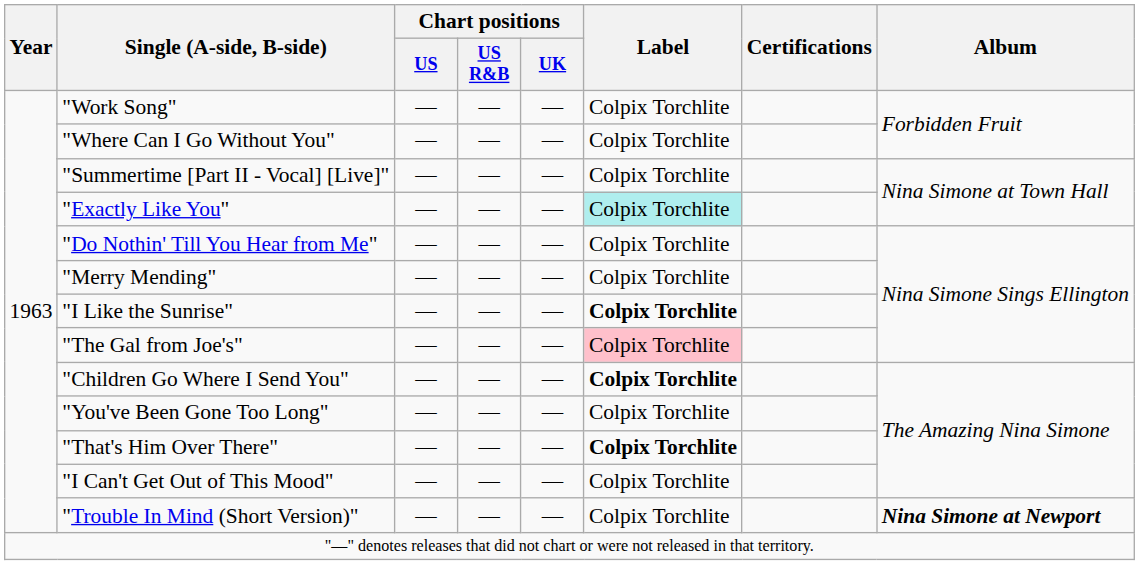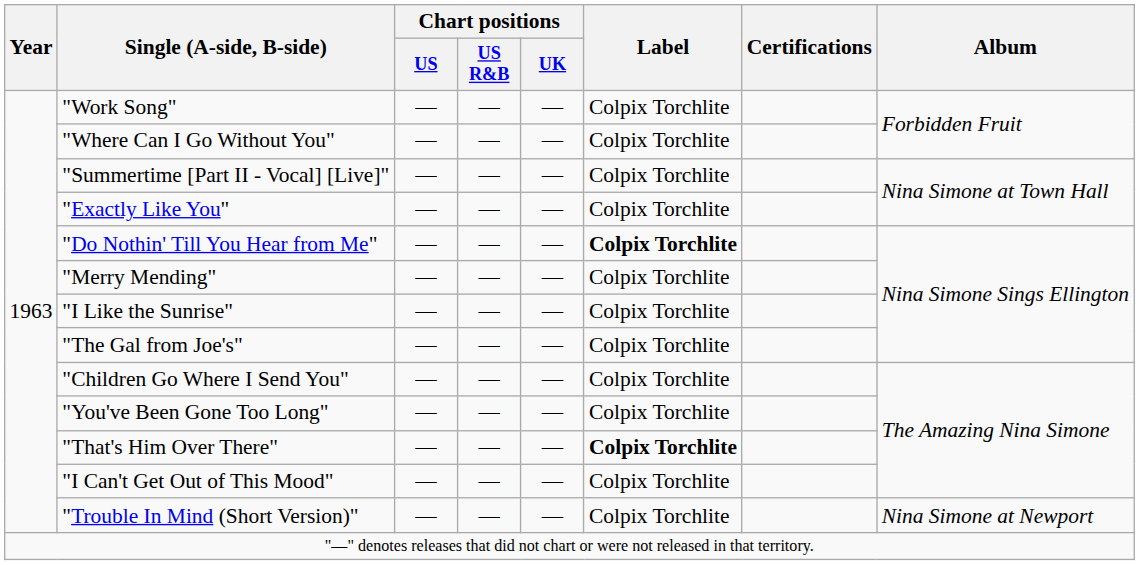(659, 209) paleturquoise background -> (659, 209) no background
(659, 243) normal -> (663, 243) bold
(663, 311) bold -> (659, 311) normal
(659, 345) pink background -> (659, 345) no background
(663, 379) bold -> (659, 379) normal
(991, 515) bold -> (987, 515) normal
